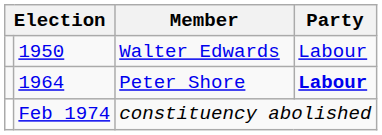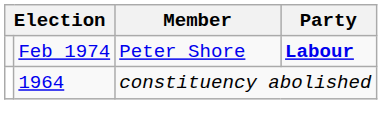- row: (200, 51)
(41, 83) 1964 -> (64, 51) Feb 1974
(64, 114) Feb 1974 -> (41, 83) 1964
